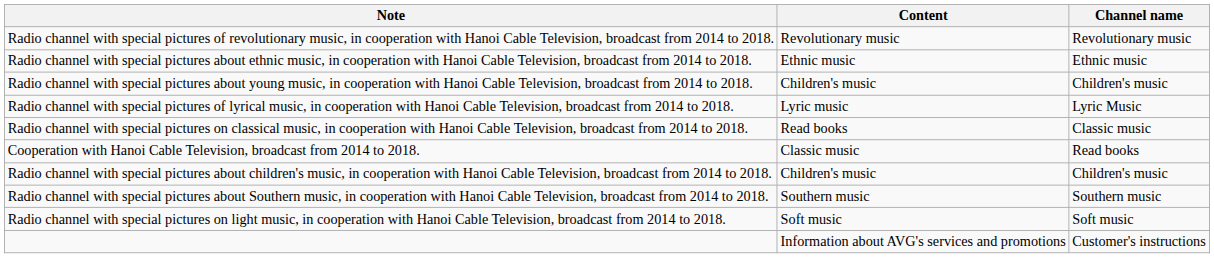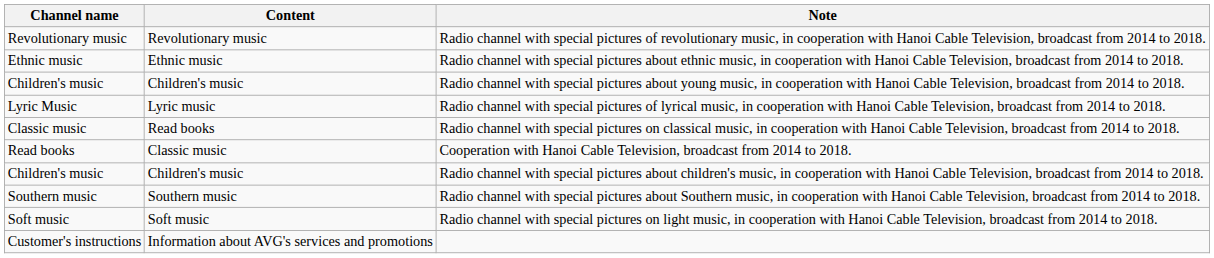columns swapped: (1139, 15) <-> (391, 15)
